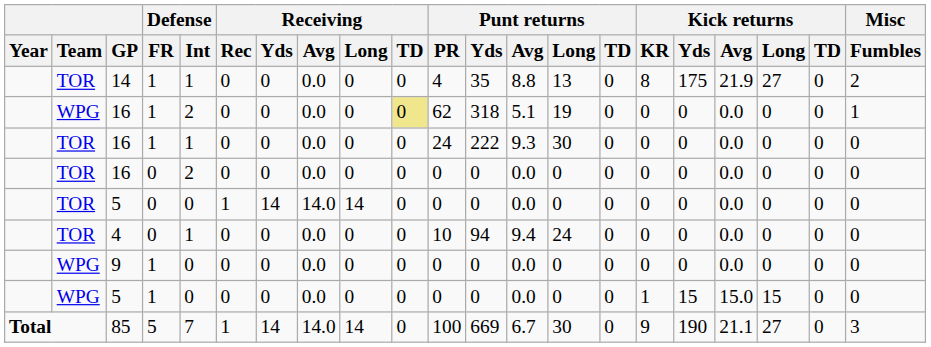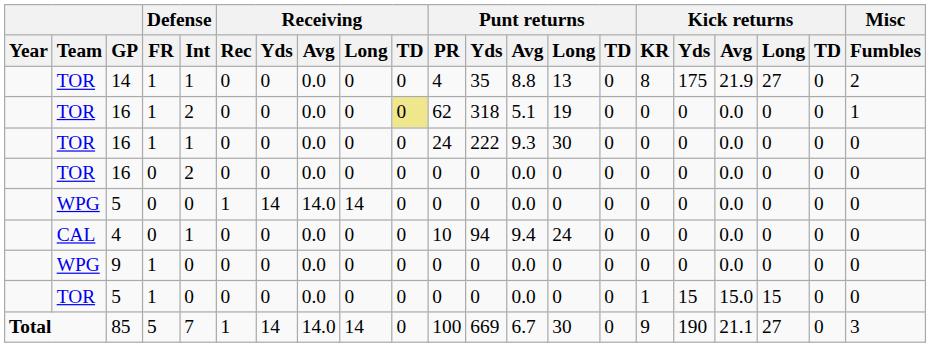(78, 111) WPG -> (76, 111) TOR
(76, 204) TOR -> (78, 204) WPG
(76, 234) TOR -> (76, 234) CAL
(78, 296) WPG -> (76, 296) TOR
